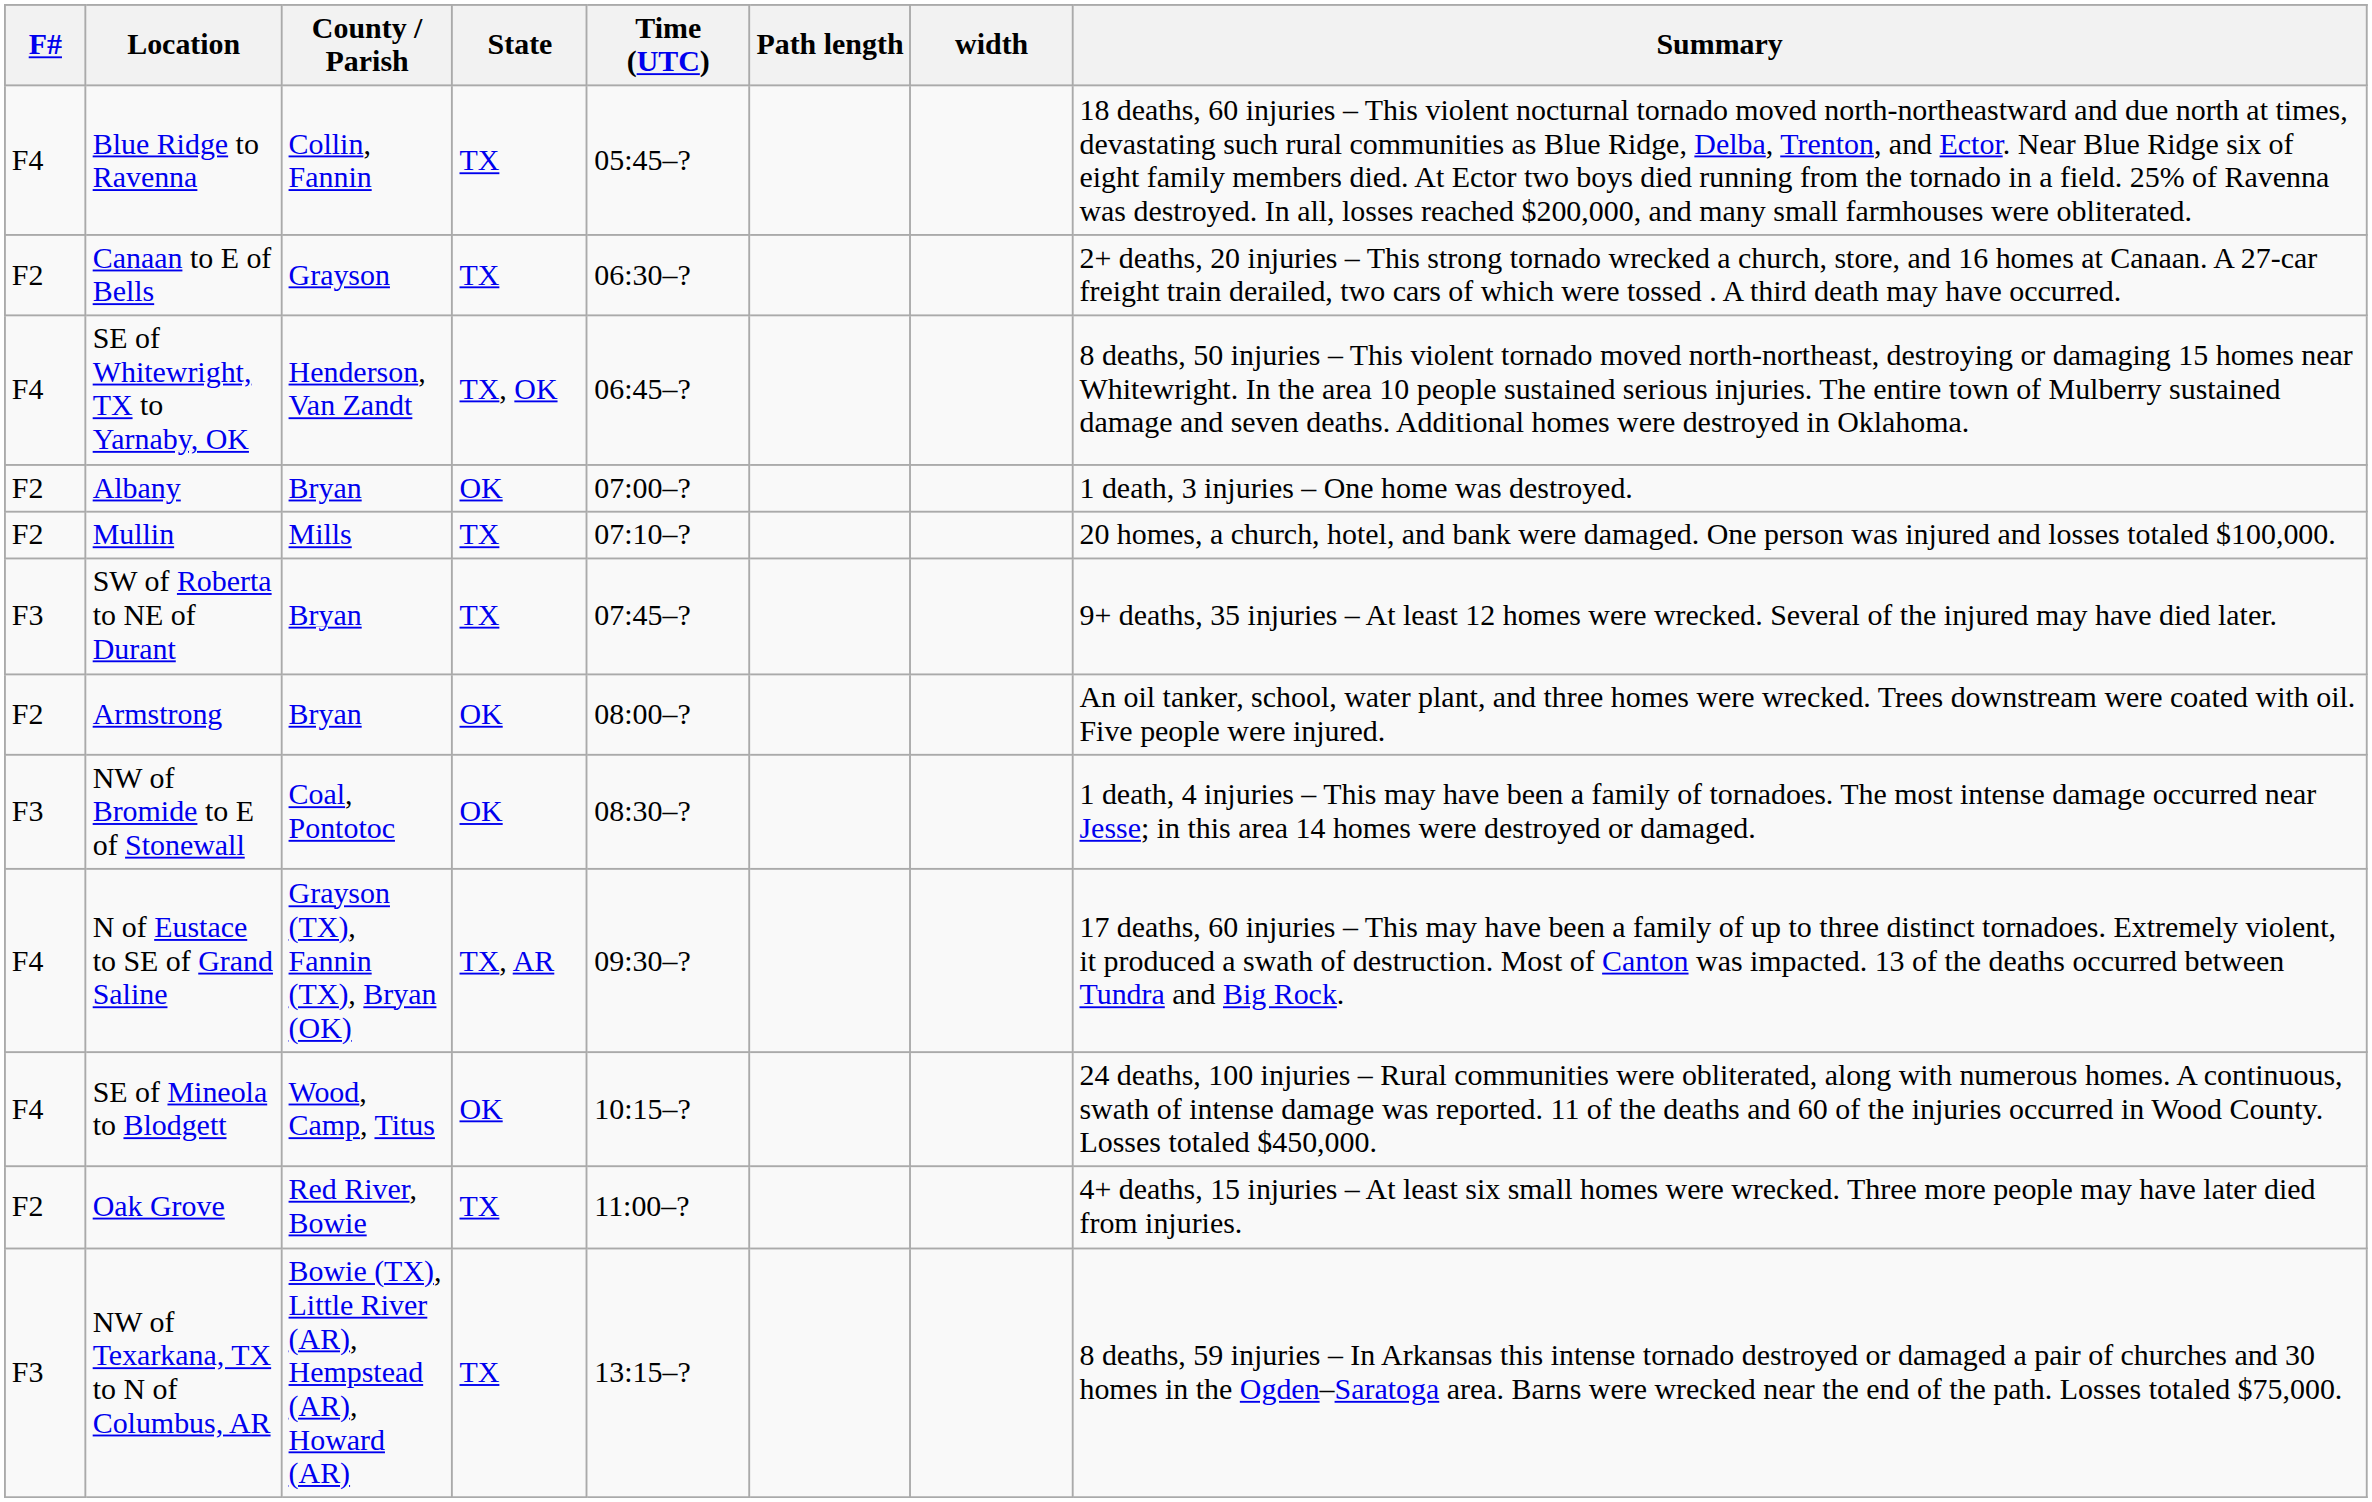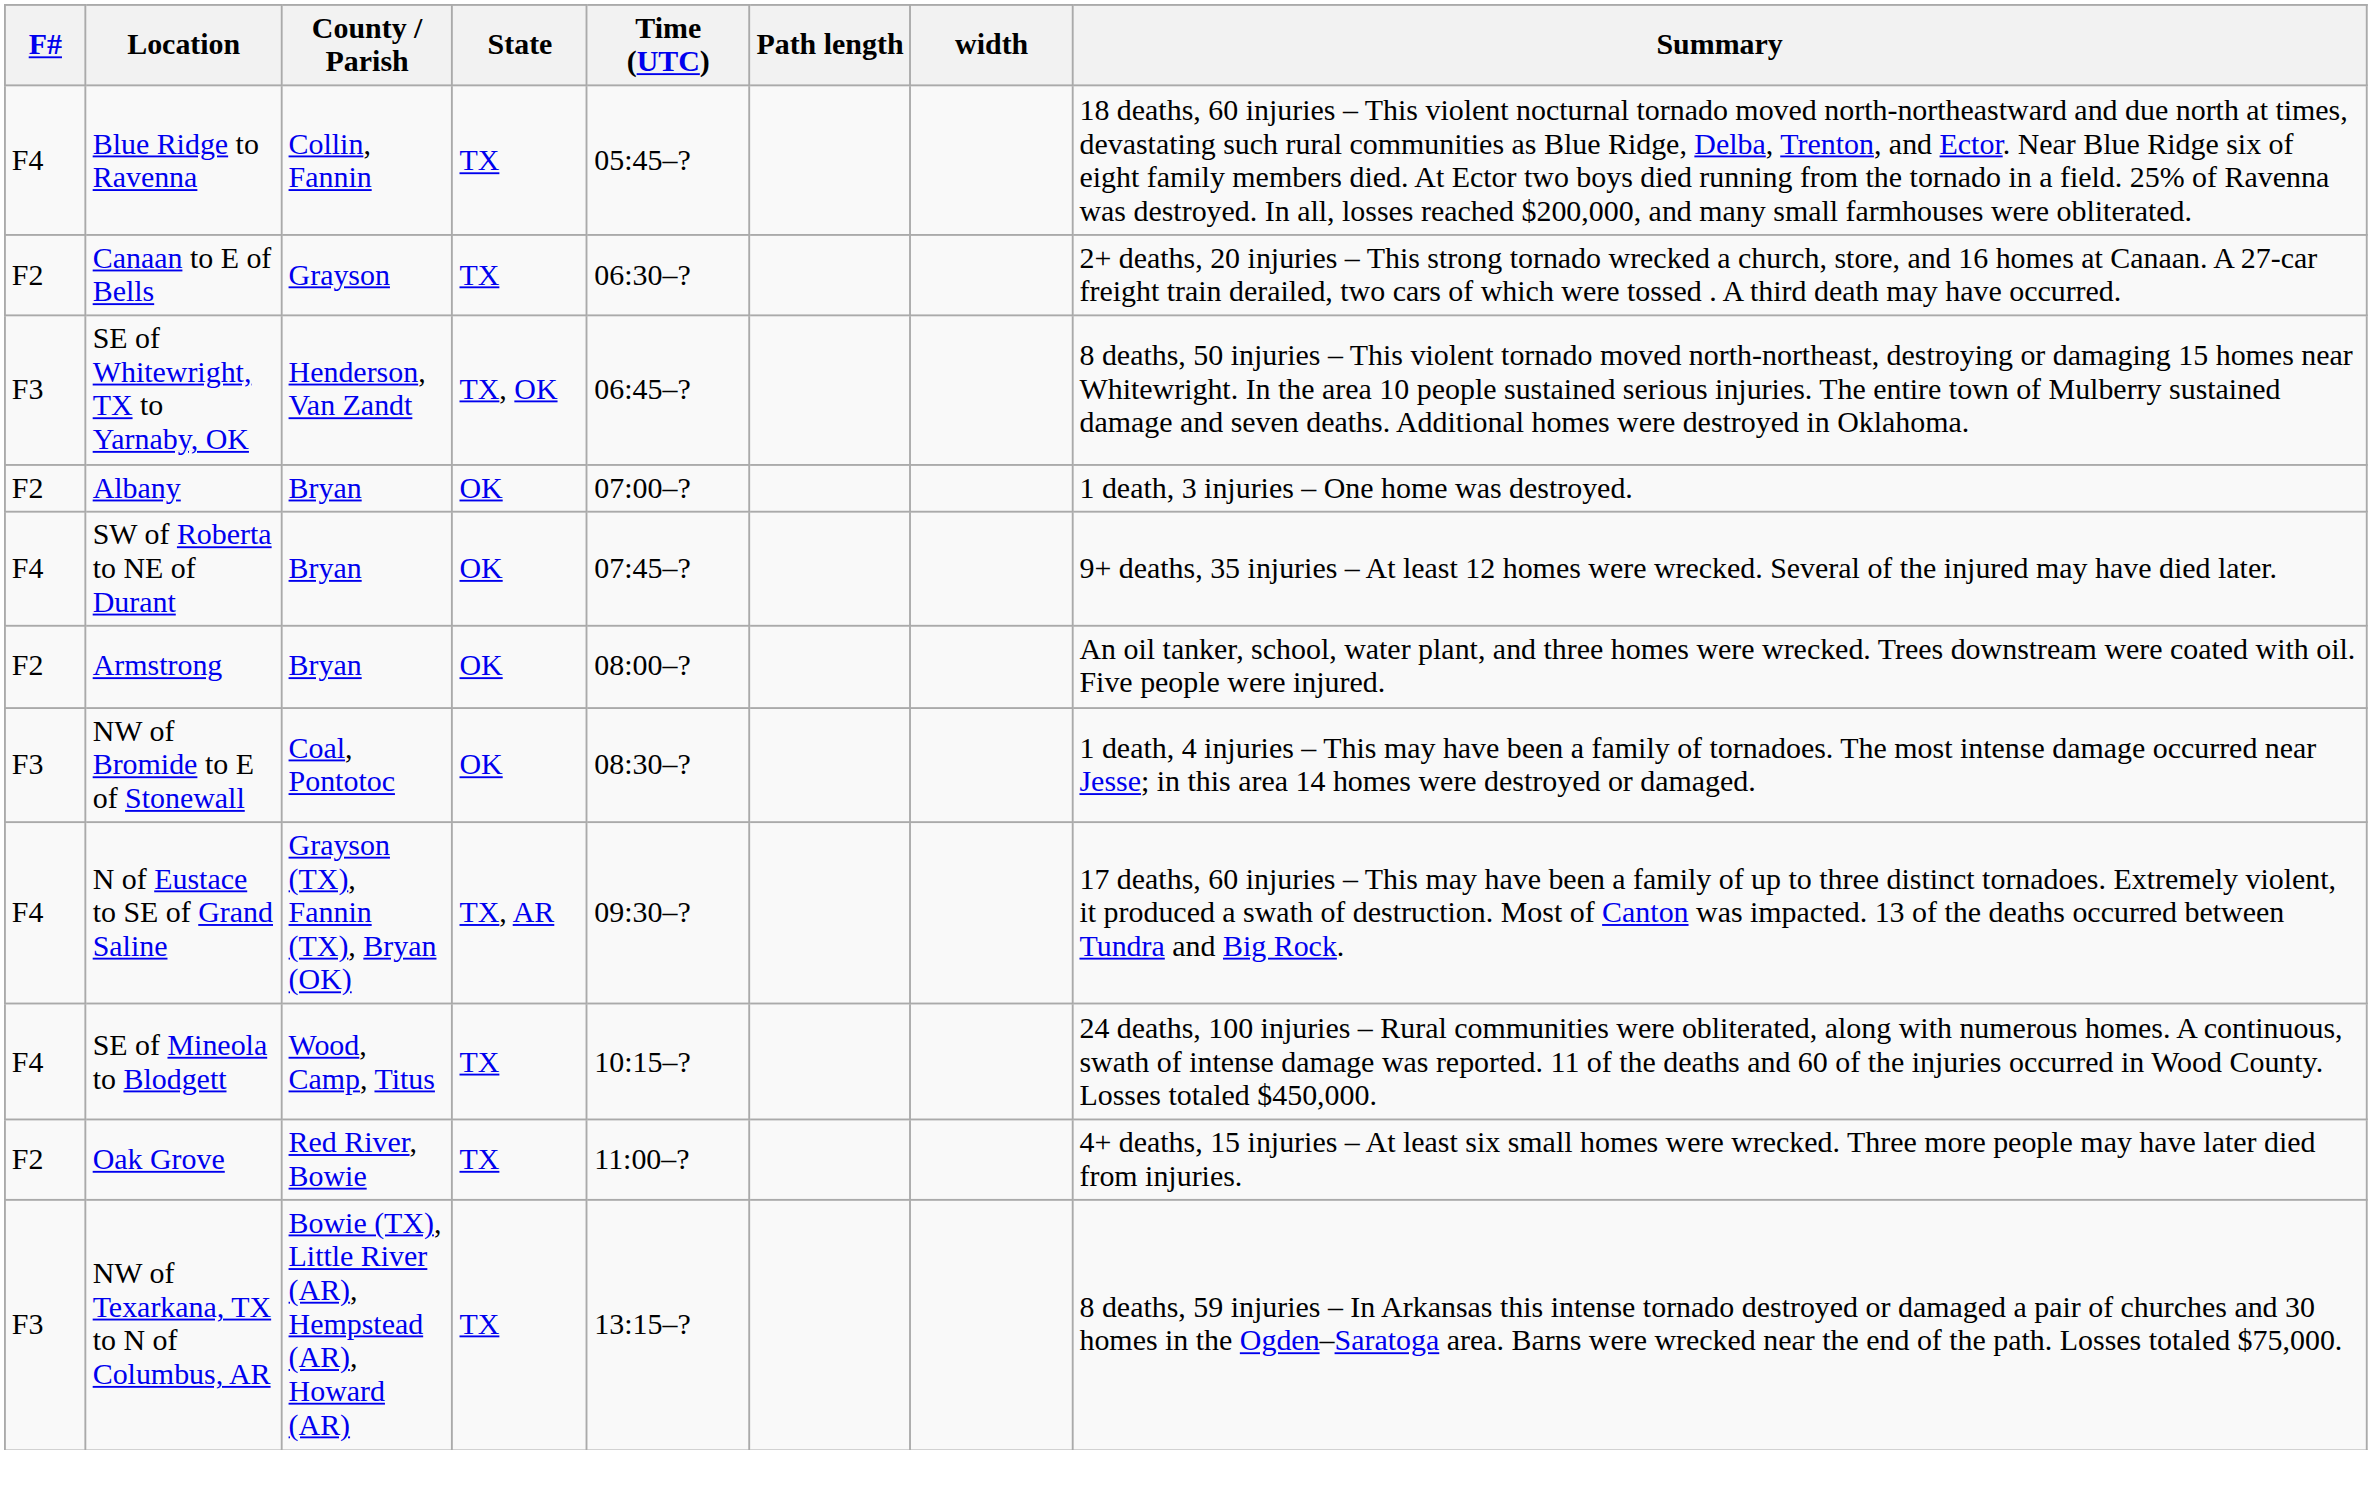(28, 389) F4 -> (28, 389) F3
- row: (133, 534)
(28, 615) F3 -> (28, 568) F4
(479, 615) TX -> (481, 568) OK
(481, 1108) OK -> (479, 1061) TX
